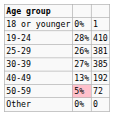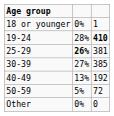(100, 38) normal -> (100, 38) bold
(82, 51) normal -> (82, 51) bold
(79, 91) pink background -> (79, 91) no background
